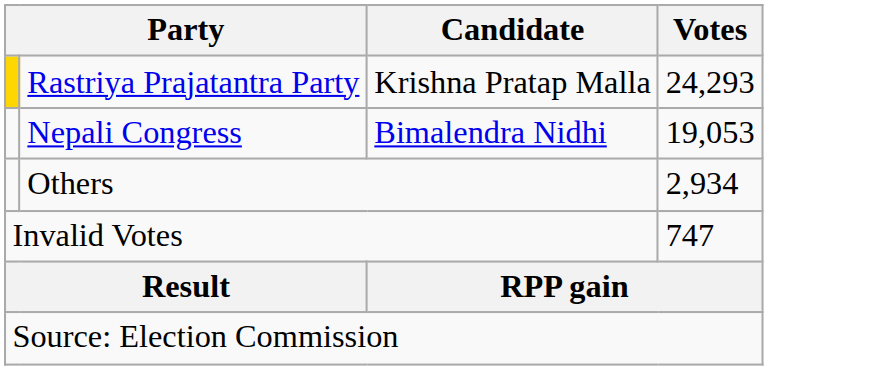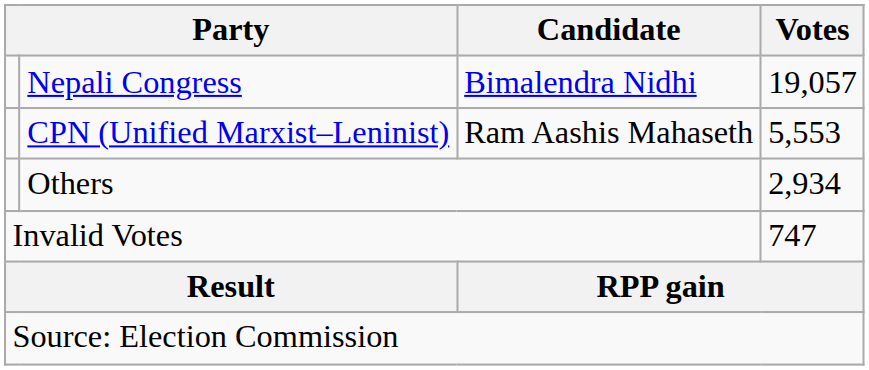- row: (193, 81)
(710, 132) 19,053 -> (813, 81) 19,057
+ row: (238, 132)
